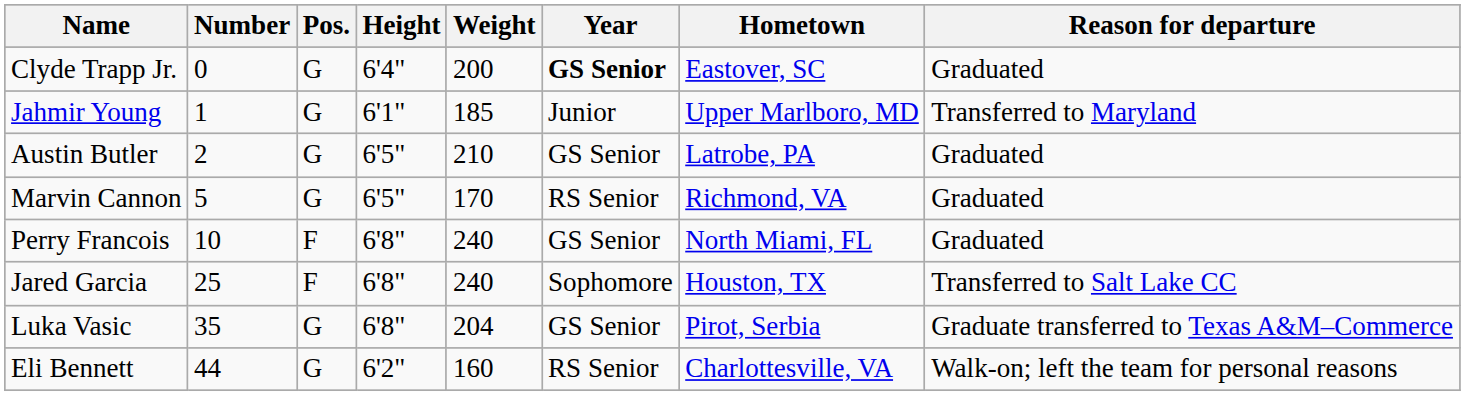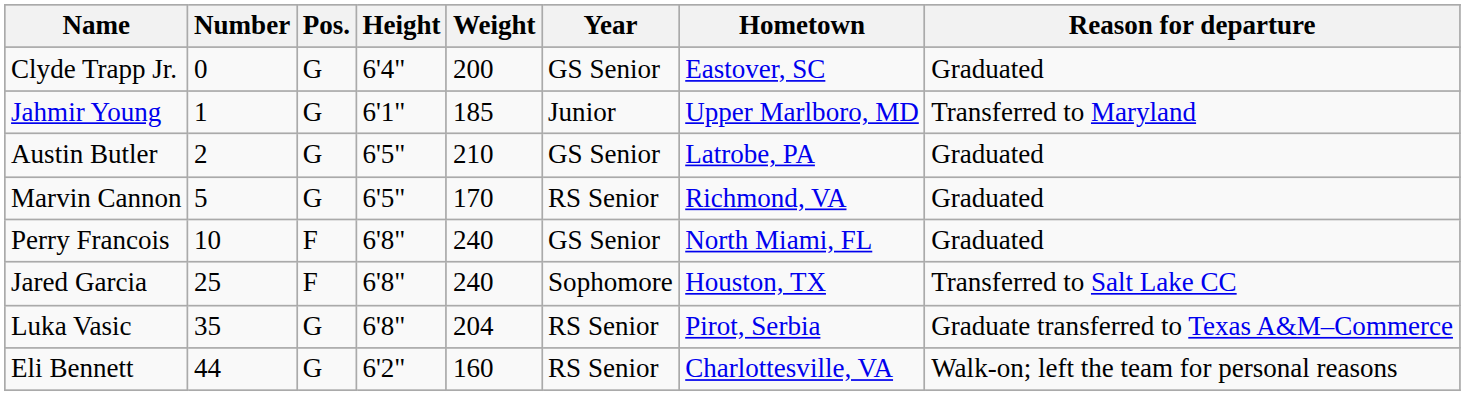(607, 68) bold -> (604, 68) normal
(604, 326) GS Senior -> (603, 326) RS Senior
